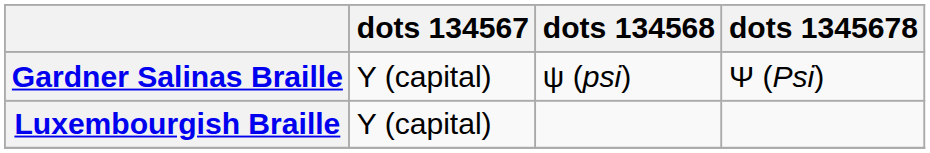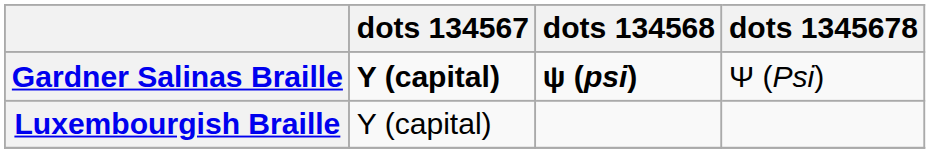(424, 76) normal -> (428, 76) bold
(587, 76) normal -> (590, 76) bold
